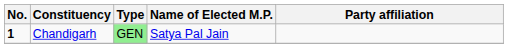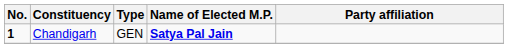(130, 34) lightgreen background -> (130, 34) no background
(189, 34) normal -> (191, 34) bold
